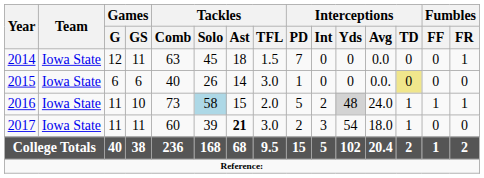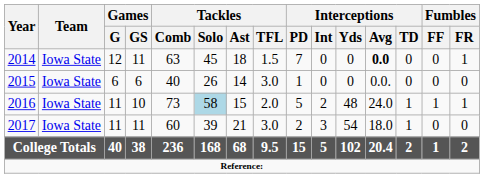(381, 59) normal -> (381, 59) bold
(409, 81) khaki background -> (409, 81) no background
(350, 103) lightgrey background -> (350, 103) no background
(240, 125) bold -> (240, 125) normal
